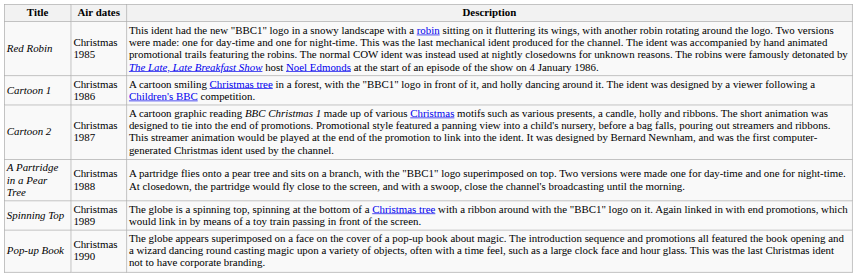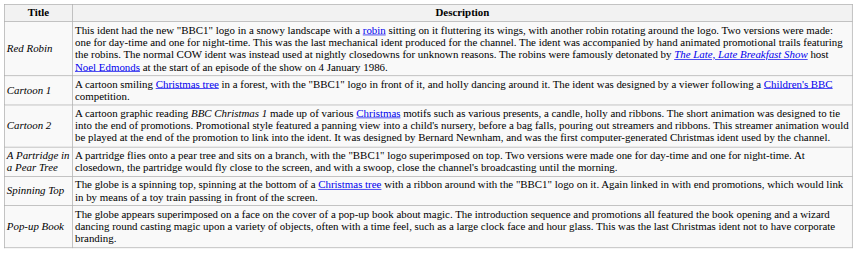- column: (99, 13)
